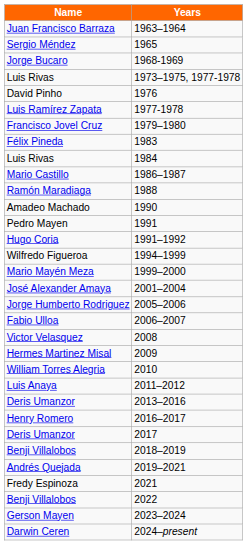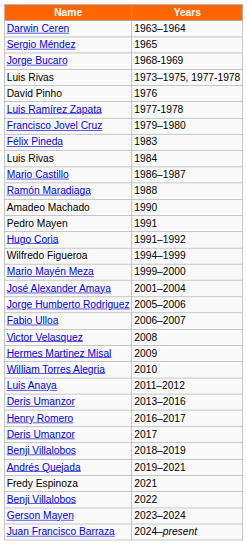(61, 28) Juan Francisco Barraza -> (38, 28) Darwin Ceren
(38, 532) Darwin Ceren -> (61, 532) Juan Francisco Barraza
